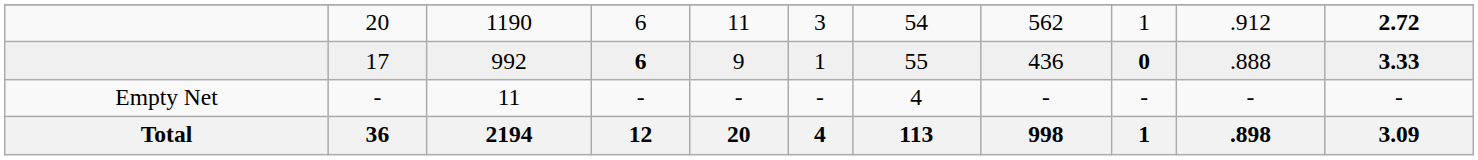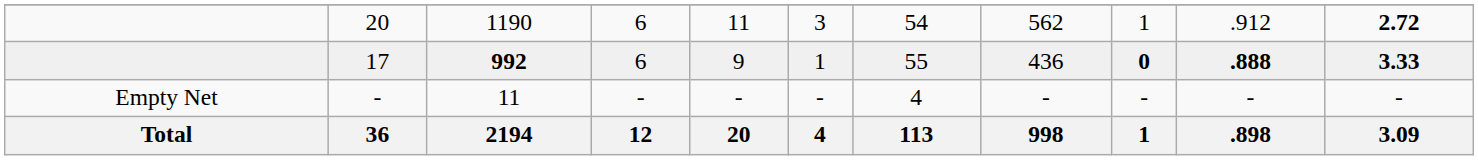(509, 60) normal -> (509, 60) bold
(641, 60) bold -> (641, 60) normal
(1250, 60) normal -> (1250, 60) bold
